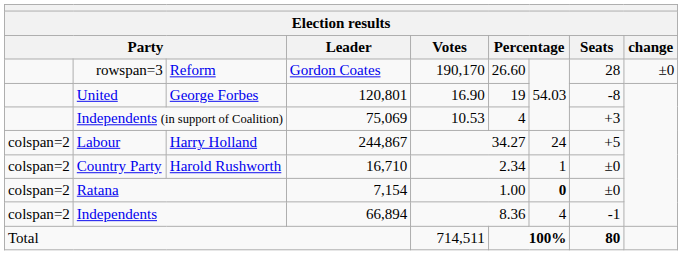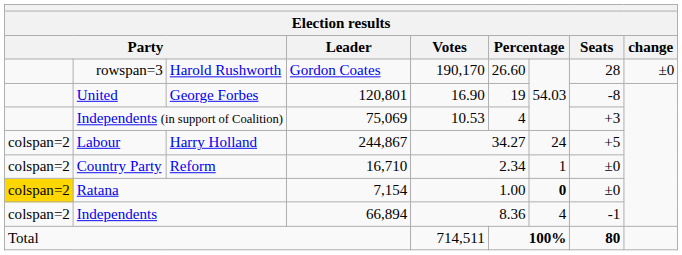(193, 71) Reform -> (226, 71) Harold Rushworth
(226, 166) Harold Rushworth -> (193, 166) Reform
(39, 190) no background -> (39, 190) gold background
